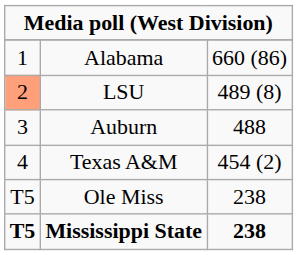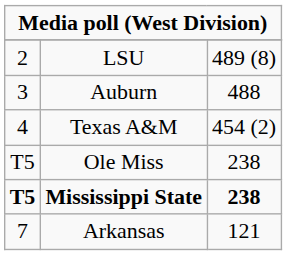- row: (124, 57)
(23, 92) lightsalmon background -> (23, 57) no background
+ row: (124, 231)
